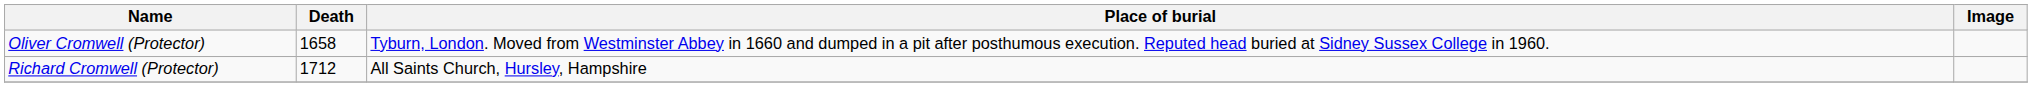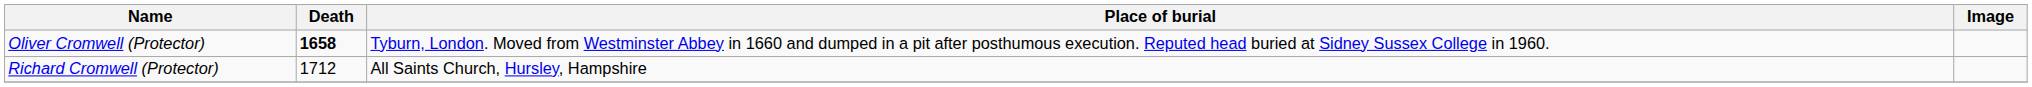(318, 43) normal -> (318, 43) bold
